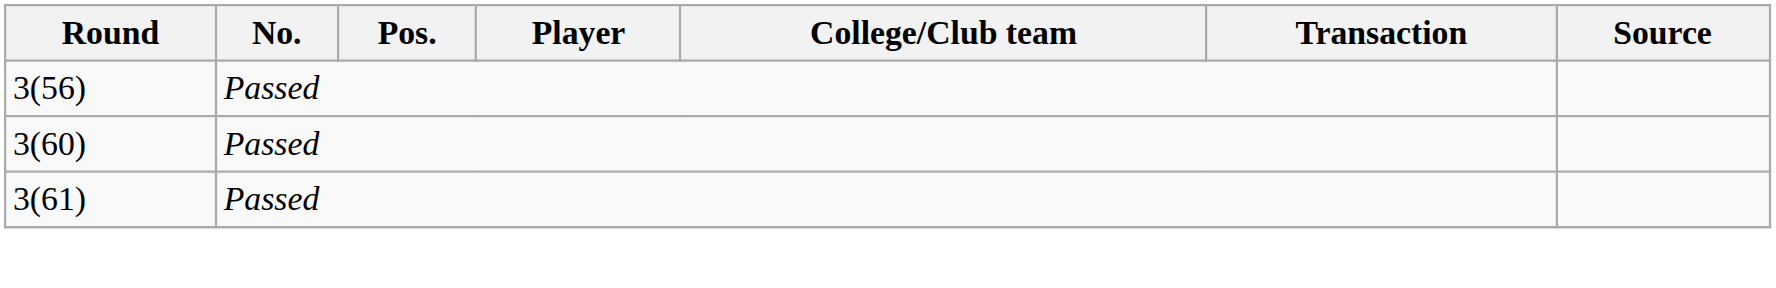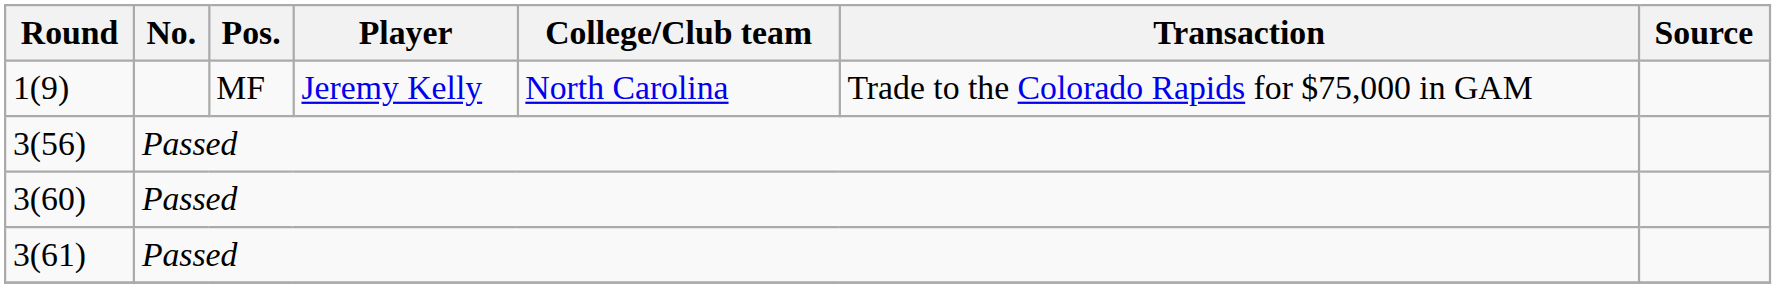+ row: (41, 88)
